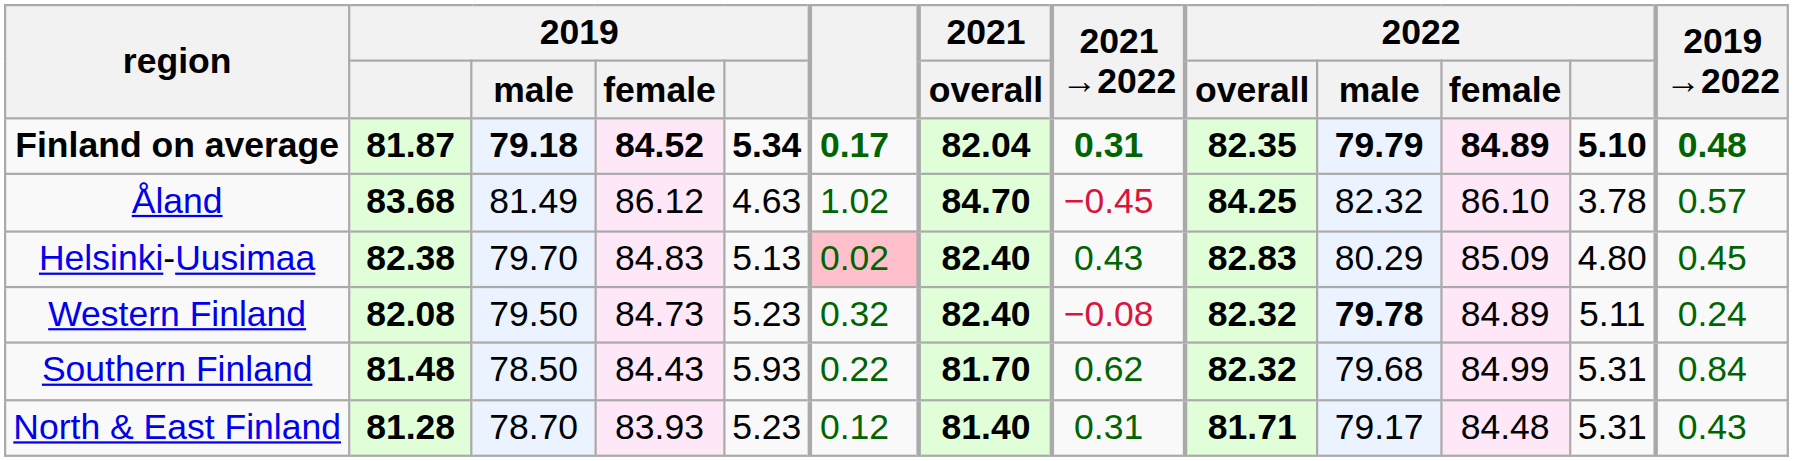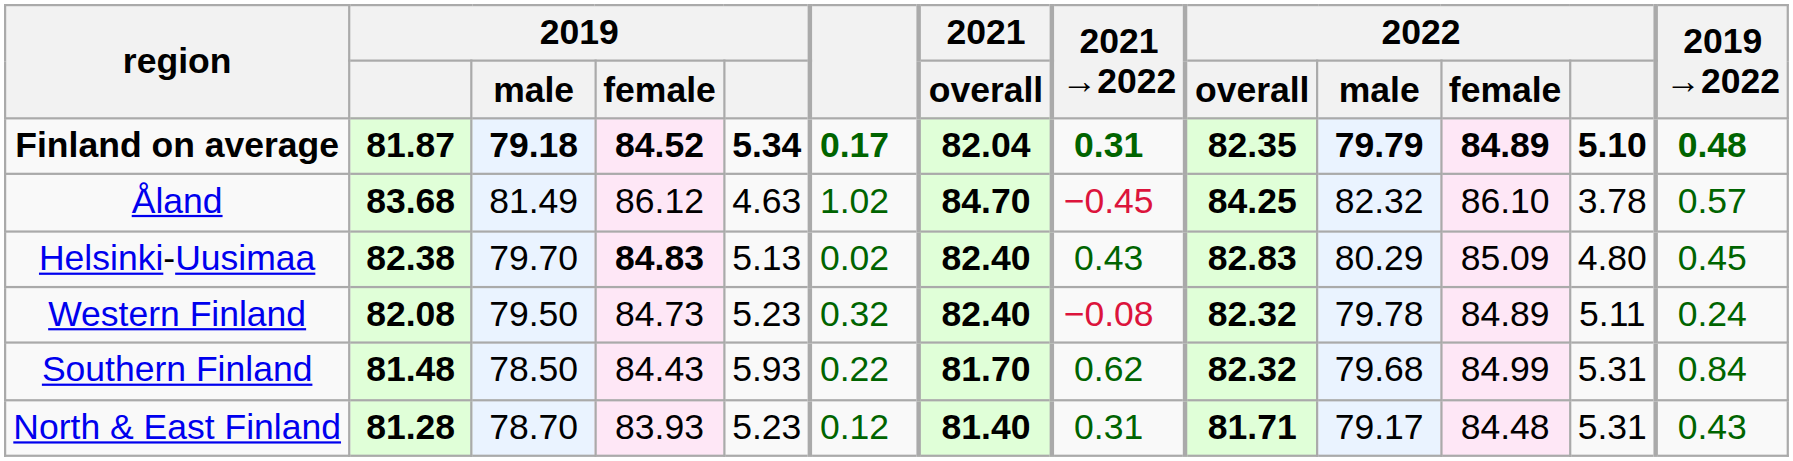(660, 257) normal -> (660, 257) bold
(854, 257) pink background -> (854, 257) no background
(1379, 314) bold -> (1379, 314) normal
